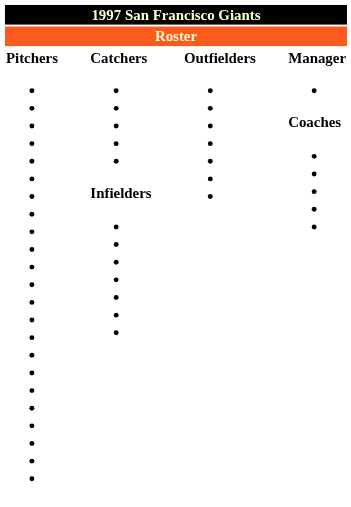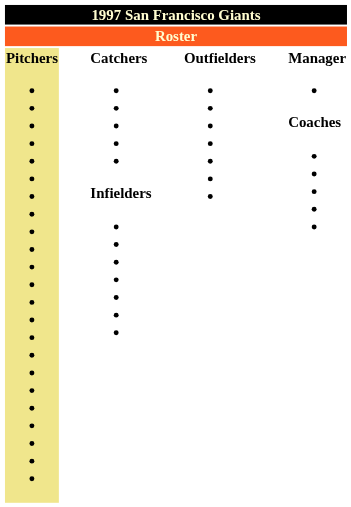(32, 268) no background -> (32, 268) khaki background
